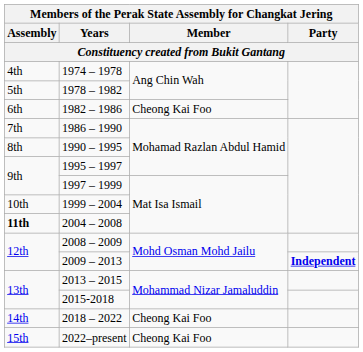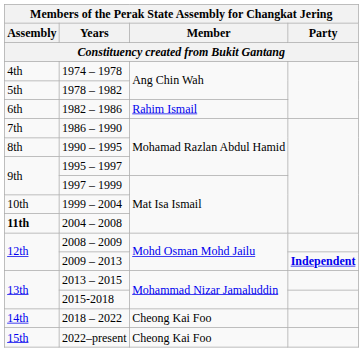(172, 109) Cheong Kai Foo -> (165, 109) Rahim Ismail
